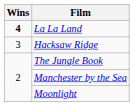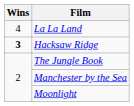(18, 28) bold -> (18, 28) normal
(18, 45) normal -> (18, 45) bold
